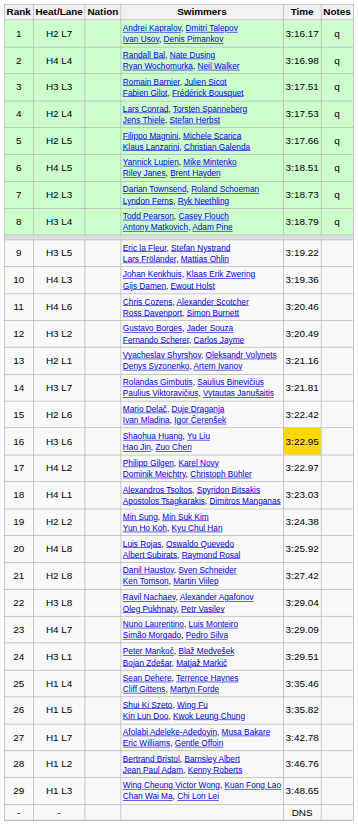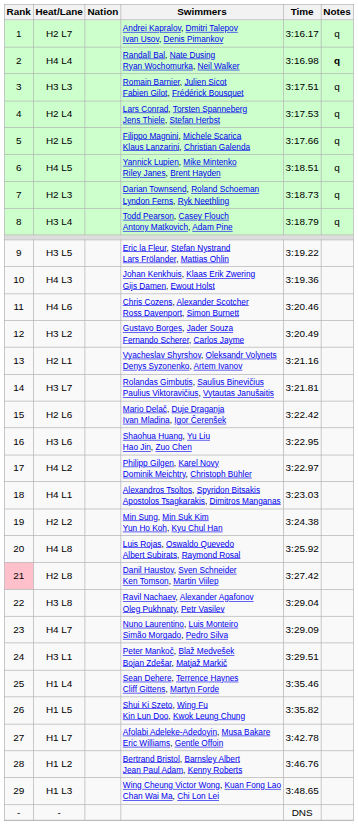(337, 60) normal -> (337, 60) bold
(302, 441) gold background -> (302, 441) no background
(19, 576) no background -> (19, 576) pink background
